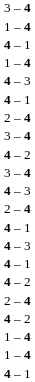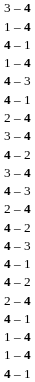(17, 227) 4 – 1 -> (17, 227) 4 – 2
(17, 318) 4 – 2 -> (17, 318) 4 – 1
